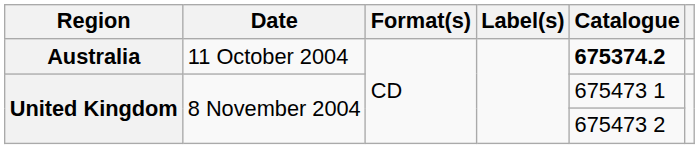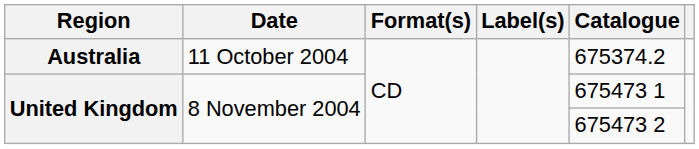(620, 56) bold -> (620, 56) normal
